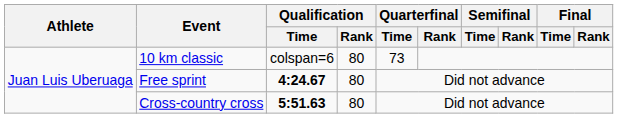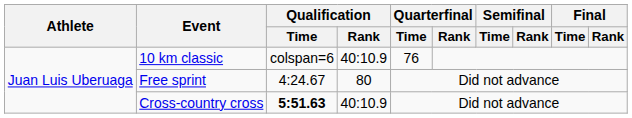(357, 59) 80 -> (364, 59) 40:10.9
(397, 59) 73 -> (411, 59) 76
(302, 81) bold -> (302, 81) normal
(357, 103) 80 -> (364, 103) 40:10.9
